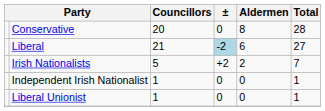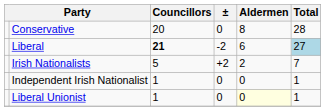(159, 47) normal -> (159, 47) bold
(221, 47) lightblue background -> (221, 47) no background
(300, 47) no background -> (300, 47) lightblue background
(242, 98) no background -> (242, 98) lightyellow background
